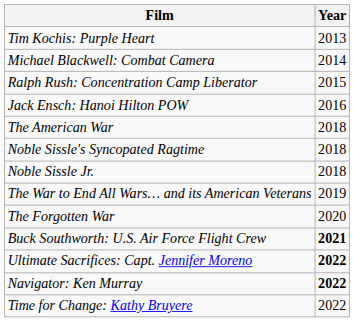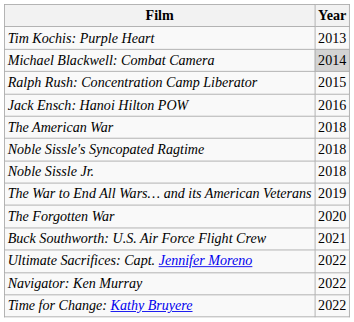(332, 60) no background -> (332, 60) lightgrey background
(332, 238) bold -> (332, 238) normal
(332, 261) bold -> (332, 261) normal
(332, 283) bold -> (332, 283) normal
